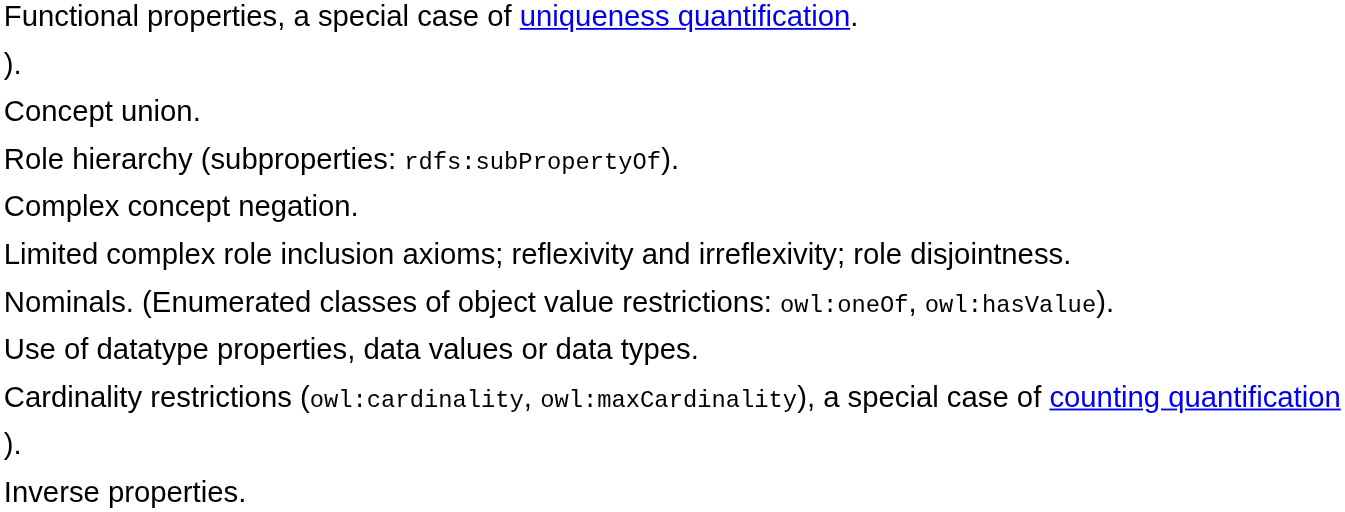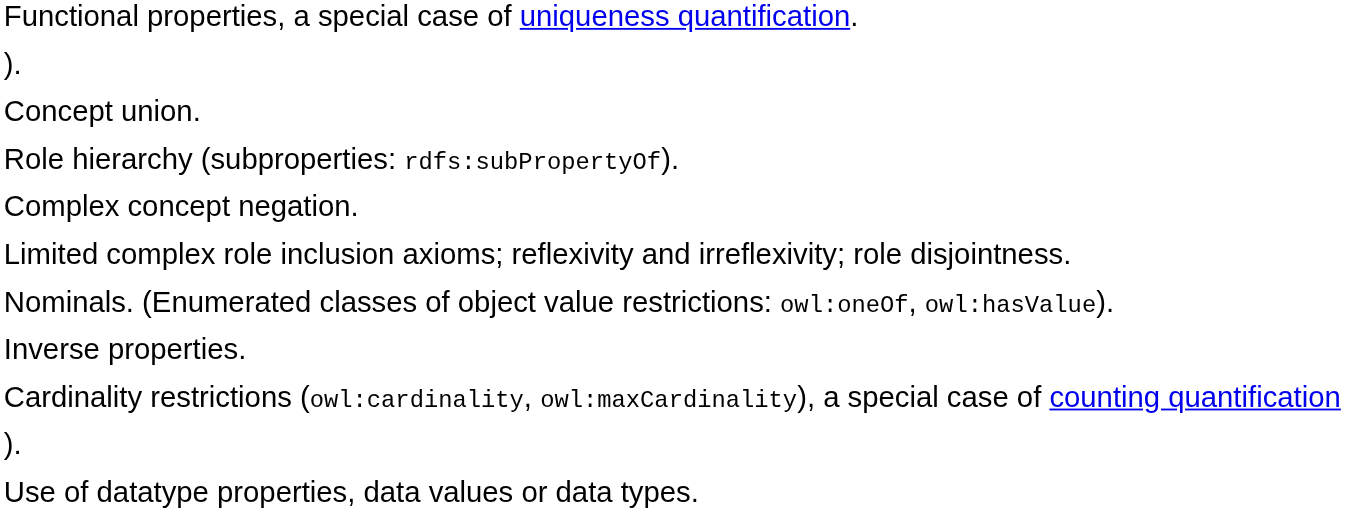(351, 349) Use of datatype properties, data values or data types. -> (125, 349) Inverse properties.
(125, 492) Inverse properties. -> (351, 492) Use of datatype properties, data values or data types.
